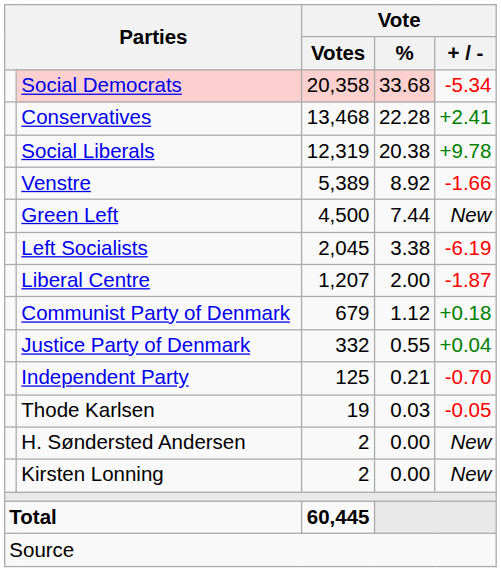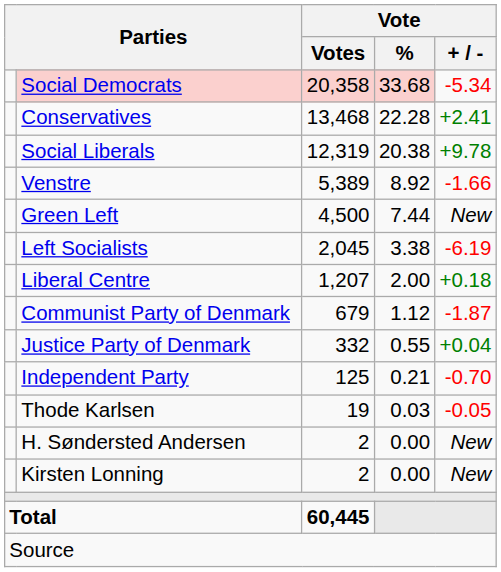(468, 280) -1.87 -> (465, 280) +0.18
(465, 313) +0.18 -> (468, 313) -1.87
